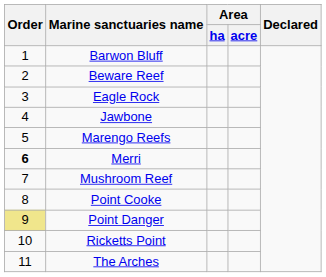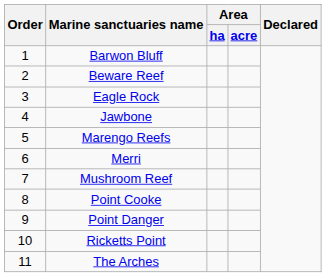(25, 158) bold -> (25, 158) normal
(25, 220) khaki background -> (25, 220) no background
